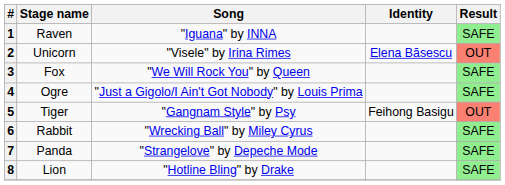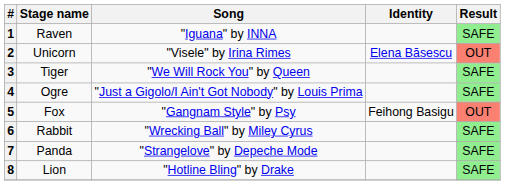(54, 72) Fox -> (54, 72) Tiger
(54, 111) Tiger -> (54, 111) Fox
